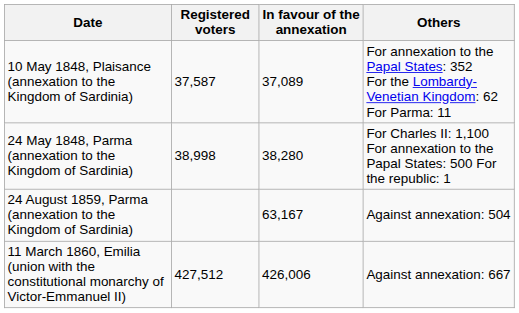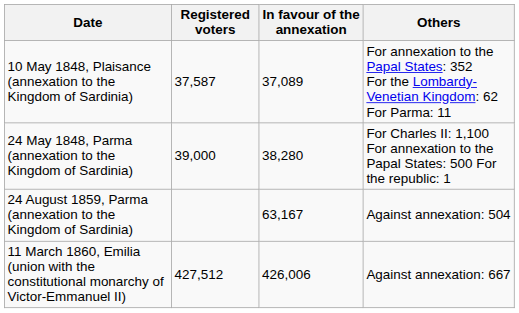(195, 156) 38,998 -> (195, 156) 39,000
